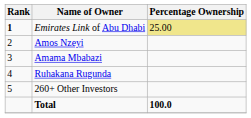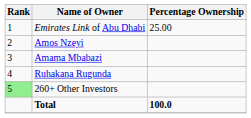(10, 27) bold -> (10, 27) normal
(161, 27) khaki background -> (161, 27) no background
(10, 89) no background -> (10, 89) lightgreen background
